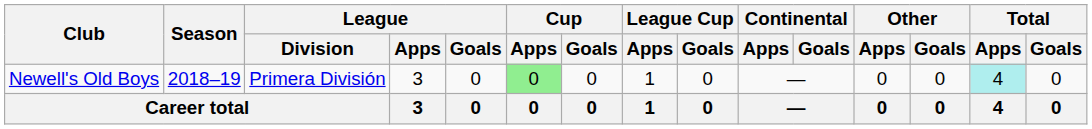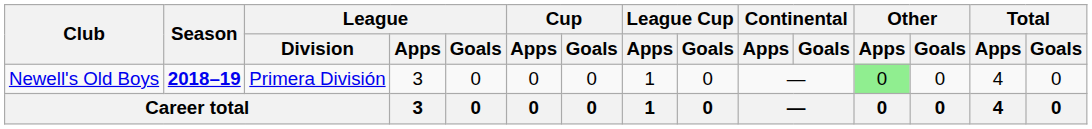(204, 78) normal -> (204, 78) bold
(534, 78) lightgreen background -> (534, 78) no background
(882, 78) no background -> (882, 78) lightgreen background
(998, 78) paleturquoise background -> (998, 78) no background
